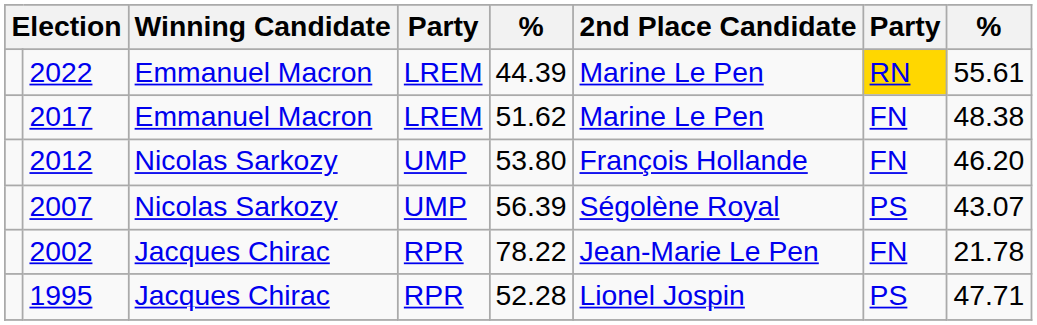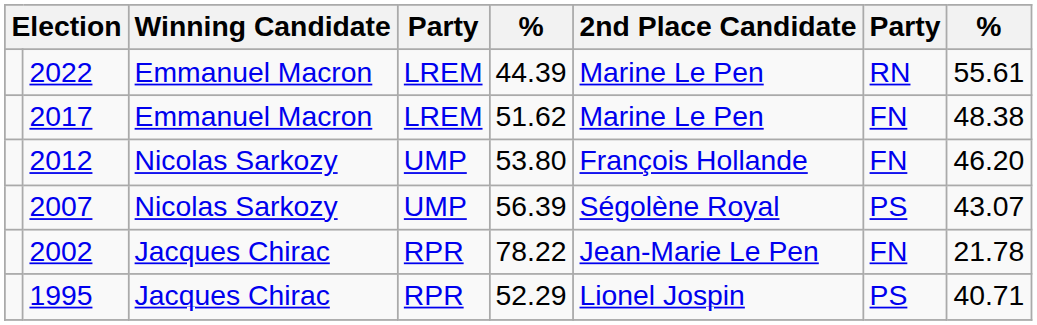(890, 71) gold background -> (890, 71) no background
(531, 296) 52.28 -> (531, 296) 52.29
(989, 296) 47.71 -> (989, 296) 40.71
